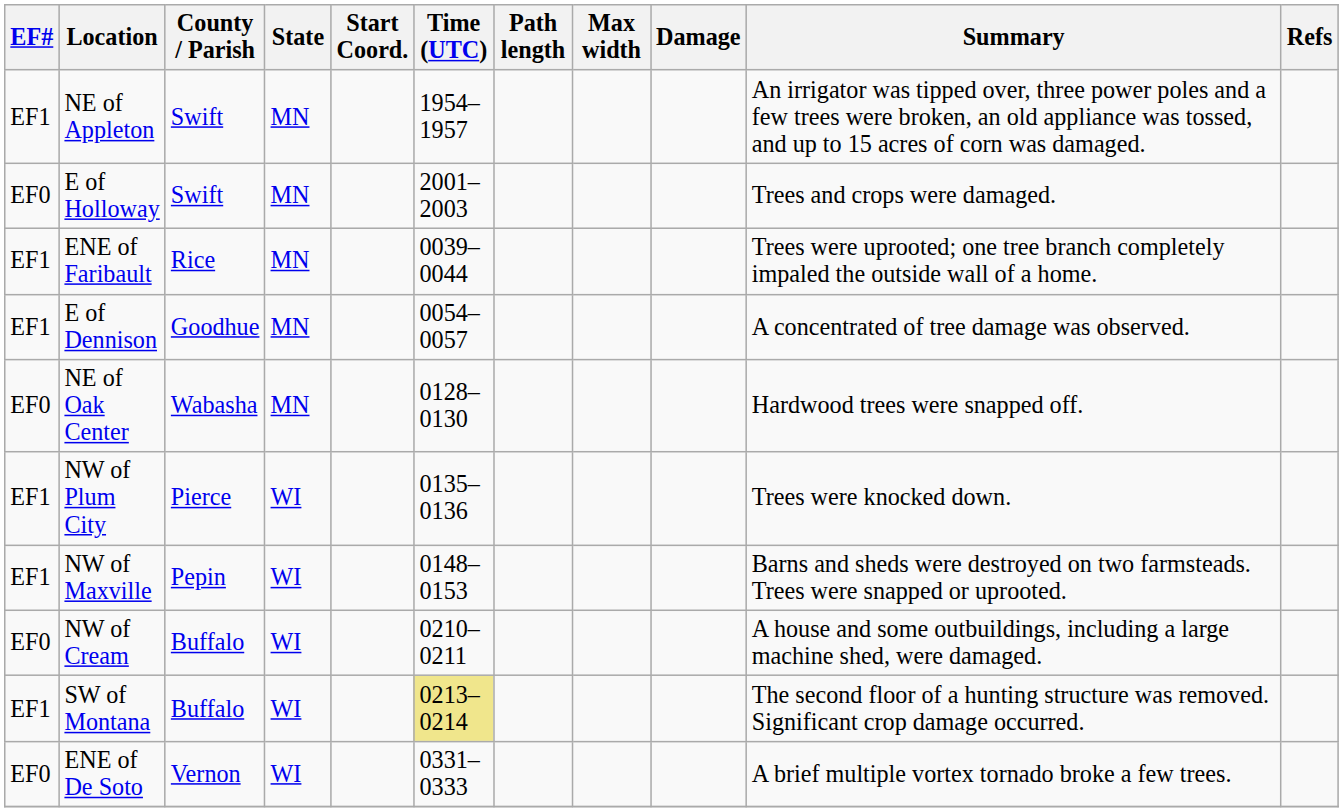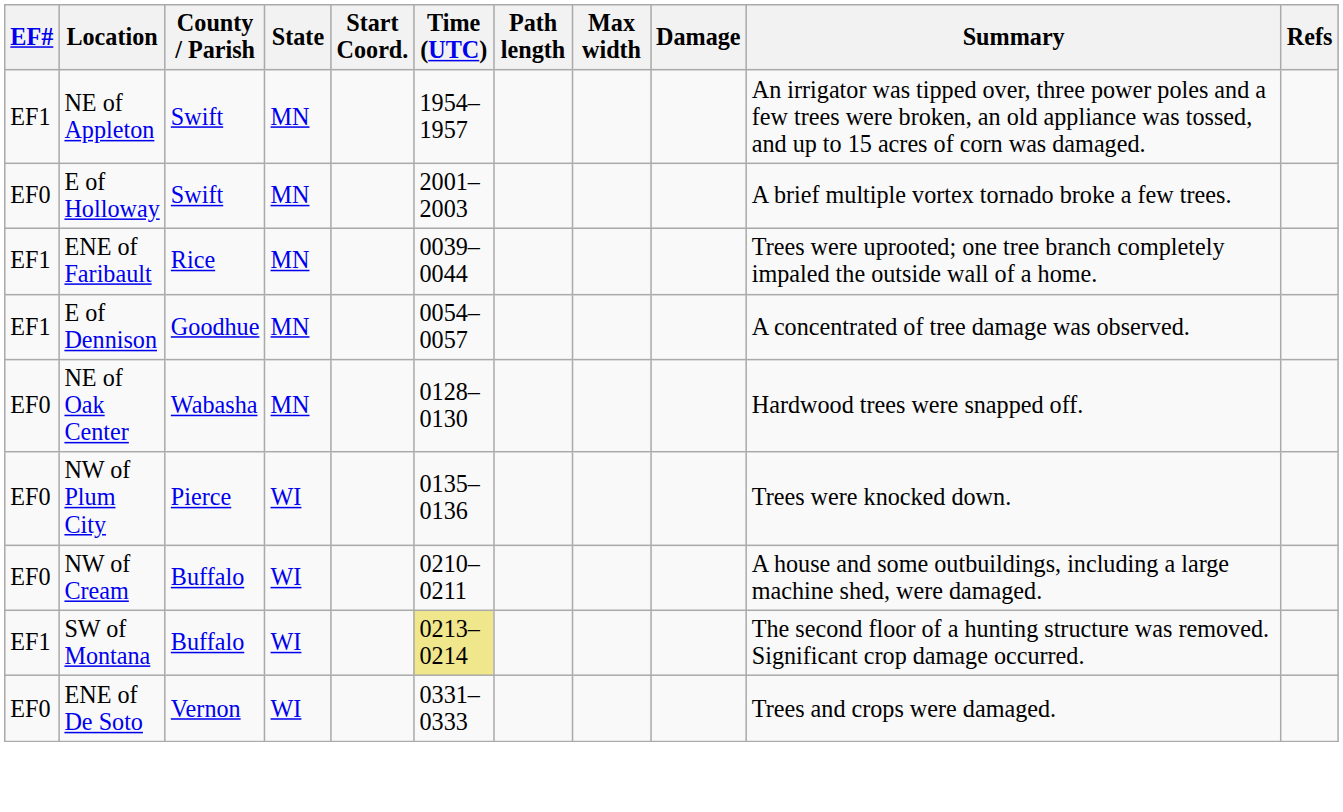(904, 195) Trees and crops were damaged. -> (992, 195) A brief multiple vortex tornado broke a few trees.
(30, 498) EF1 -> (30, 498) EF0
- row: (108, 577)
(992, 773) A brief multiple vortex tornado broke a few trees. -> (904, 708) Trees and crops were damaged.
